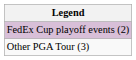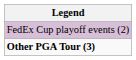(48, 47) normal -> (51, 47) bold
